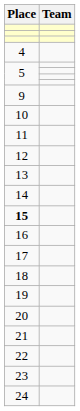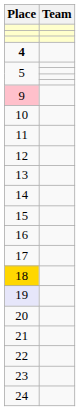(22, 52) normal -> (22, 52) bold
(22, 95) no background -> (22, 95) pink background
(22, 215) bold -> (22, 215) normal
(22, 275) no background -> (22, 275) gold background
(22, 295) no background -> (22, 295) lavender background
